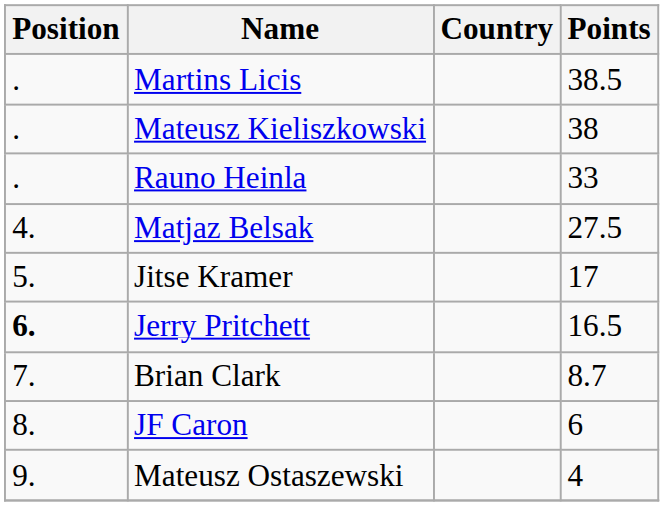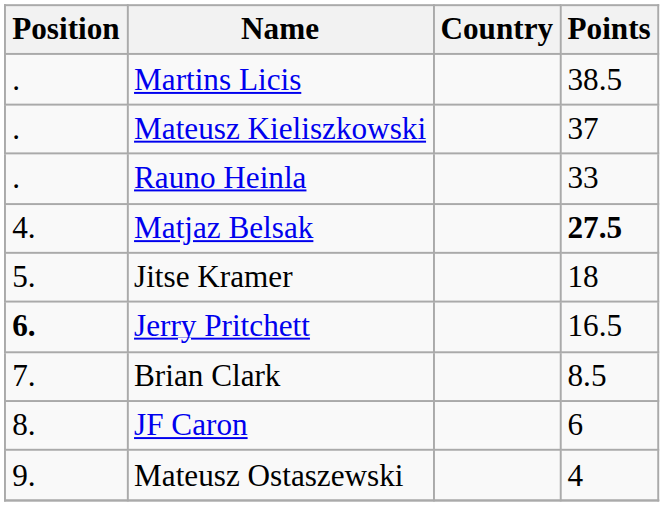(583, 128) 38 -> (583, 128) 37
(595, 227) normal -> (595, 227) bold
(583, 276) 17 -> (583, 276) 18
(587, 375) 8.7 -> (587, 375) 8.5
